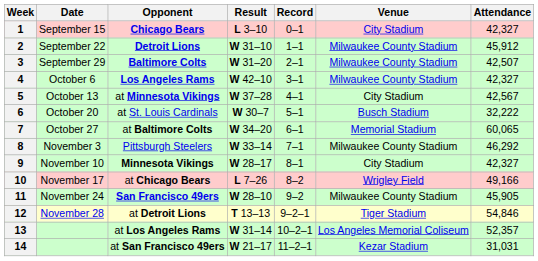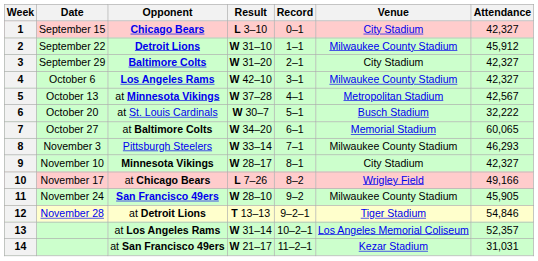(393, 63) Milwaukee County Stadium -> (393, 63) City Stadium
(502, 63) 42,507 -> (502, 63) 42,327
(393, 96) City Stadium -> (393, 96) Metropolitan Stadium
(502, 146) 46,292 -> (502, 146) 46,293
